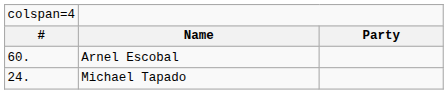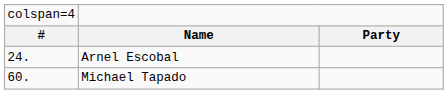(19, 57) 60. -> (19, 57) 24.
(19, 78) 24. -> (19, 78) 60.
